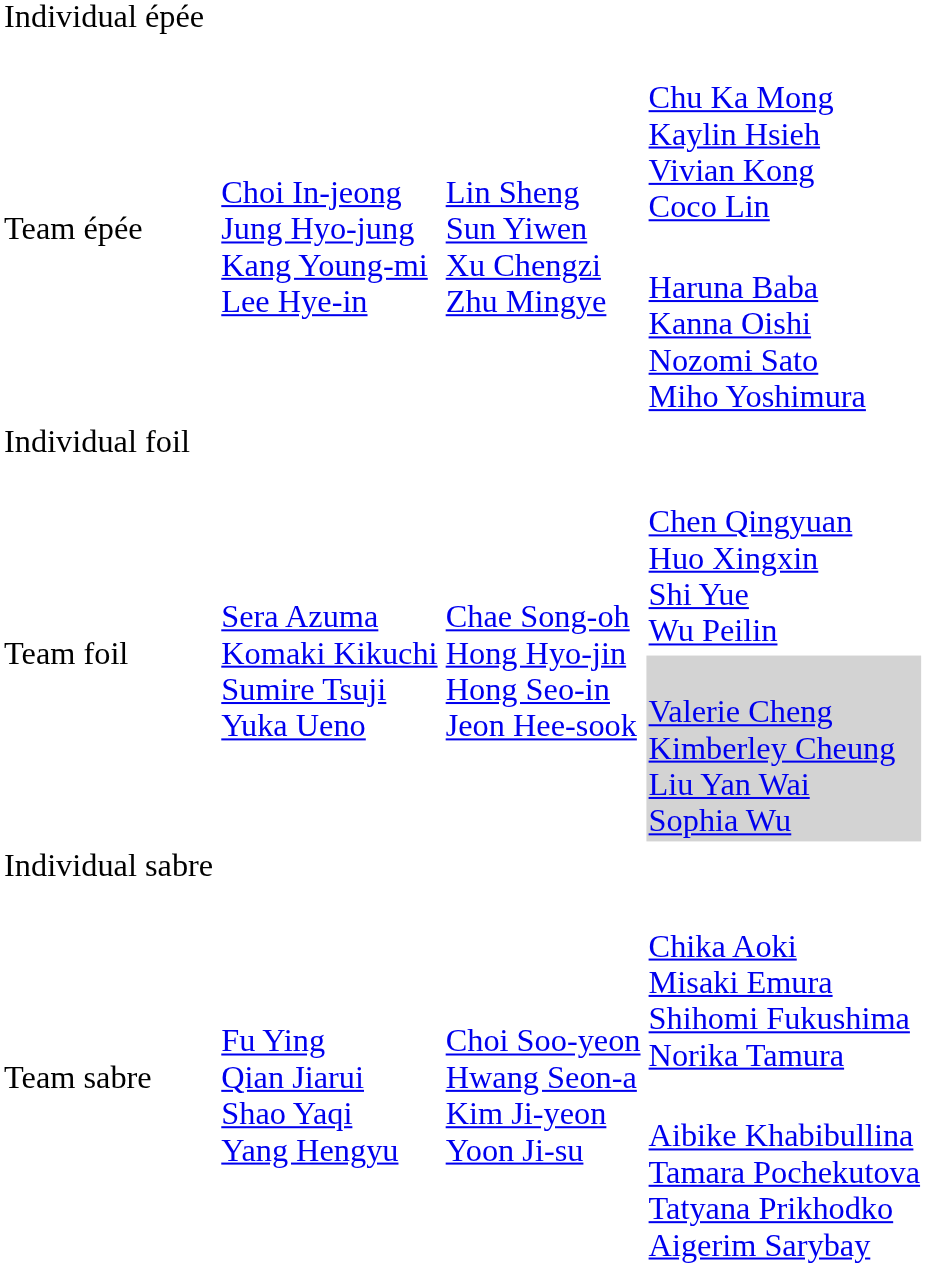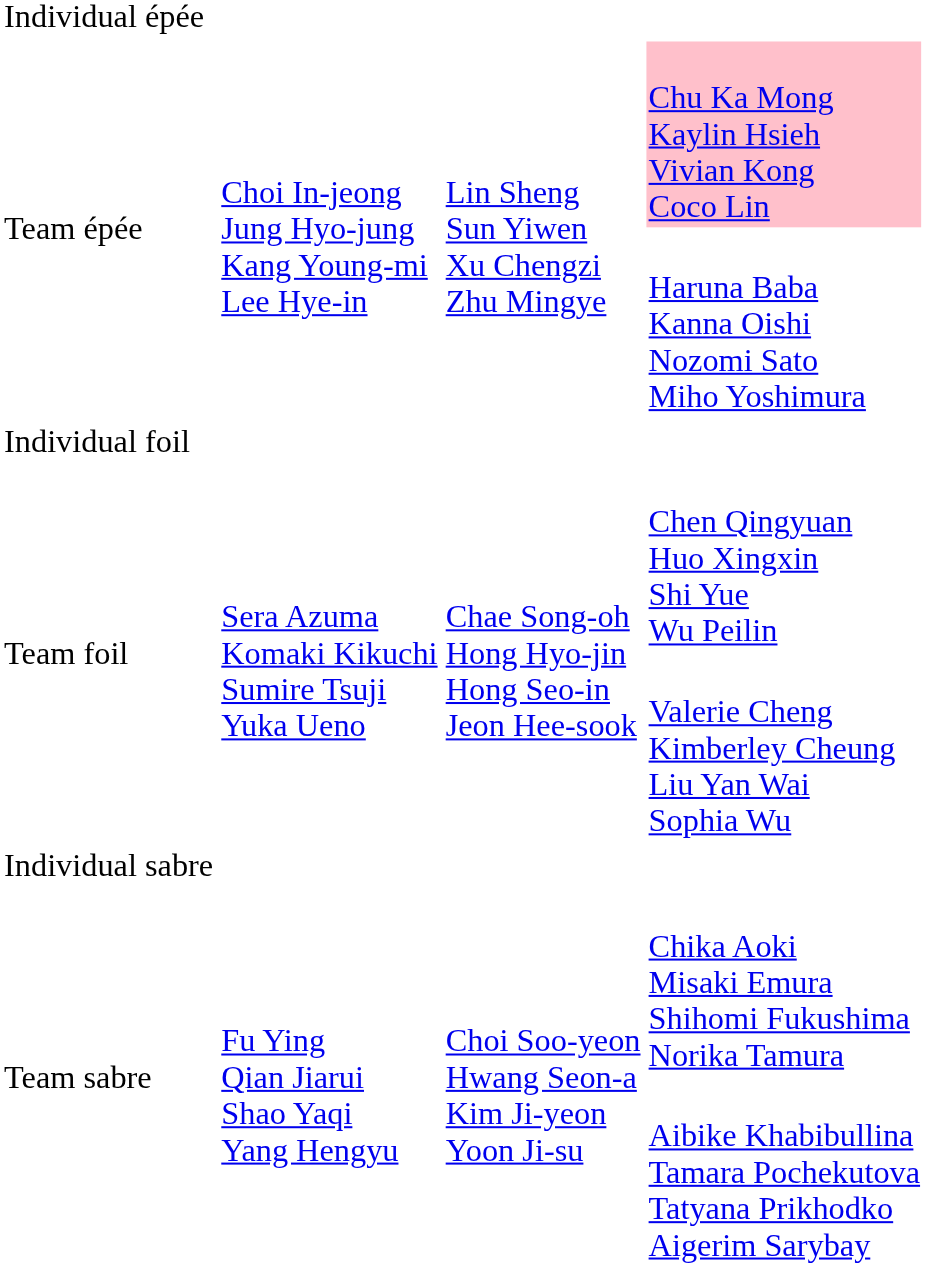(741, 152) no background -> (741, 152) pink background
(772, 766) lightgrey background -> (772, 766) no background
